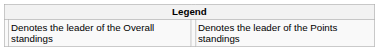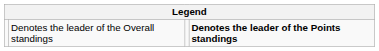(268, 33) normal -> (266, 33) bold
